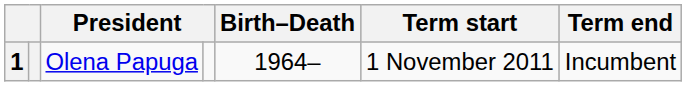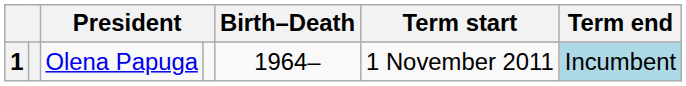(620, 61) no background -> (620, 61) lightblue background
